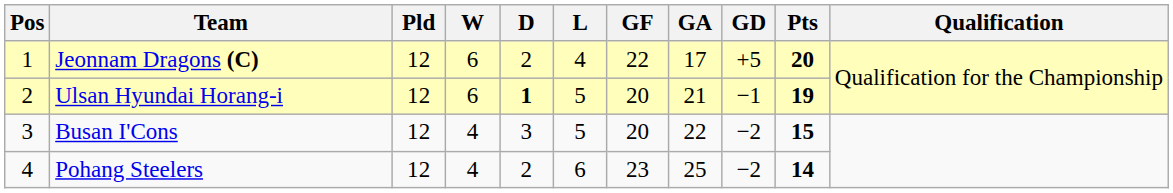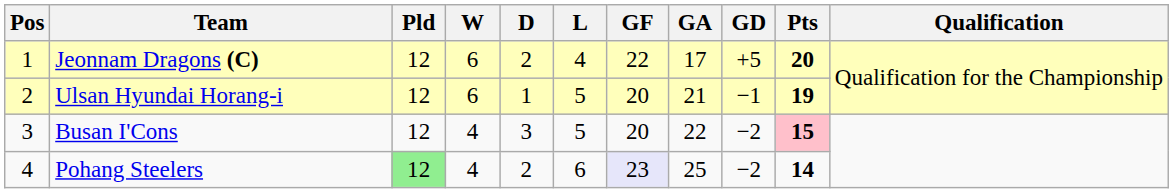(526, 95) bold -> (526, 95) normal
(803, 132) no background -> (803, 132) pink background
(419, 168) no background -> (419, 168) lightgreen background
(638, 168) no background -> (638, 168) lavender background
